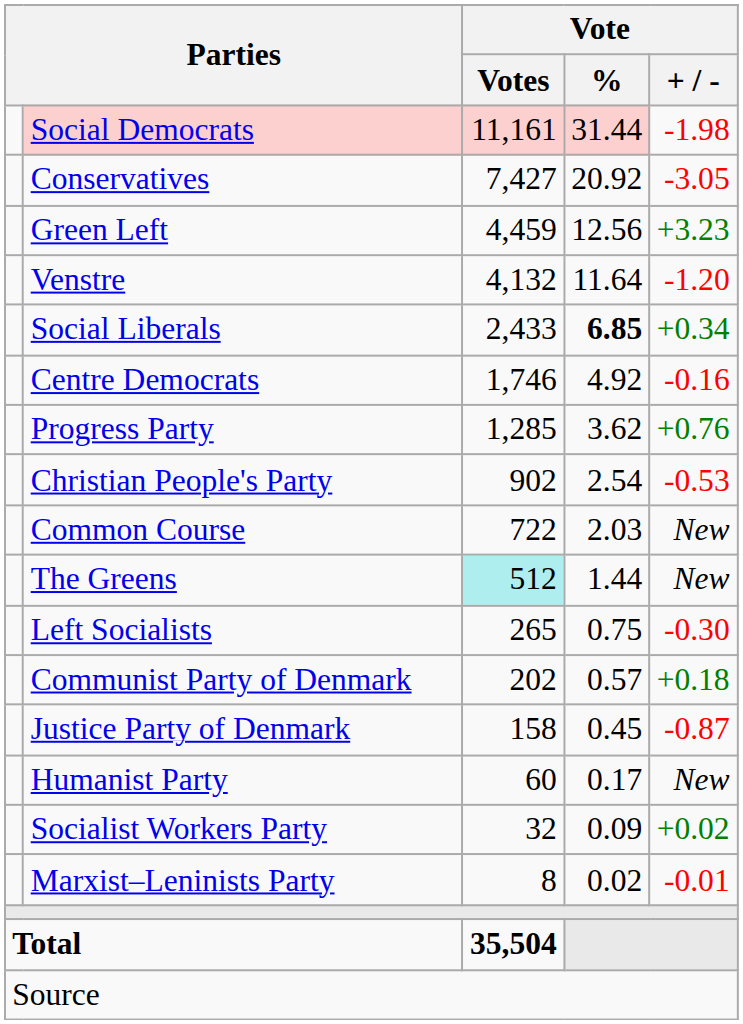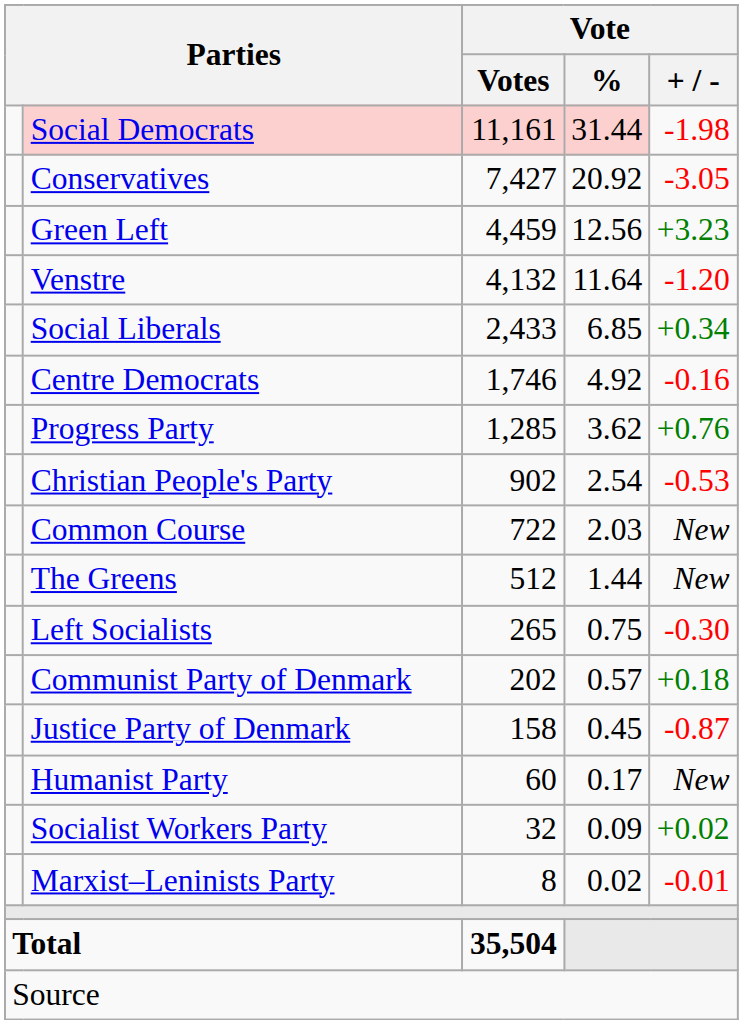(615, 329) bold -> (615, 329) normal
(533, 579) paleturquoise background -> (533, 579) no background
